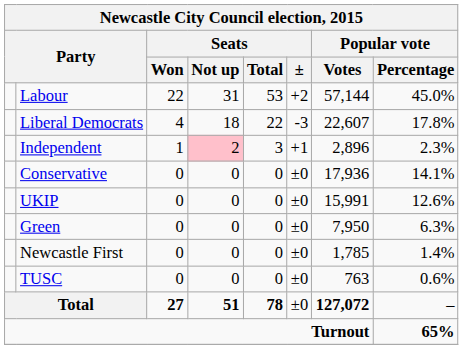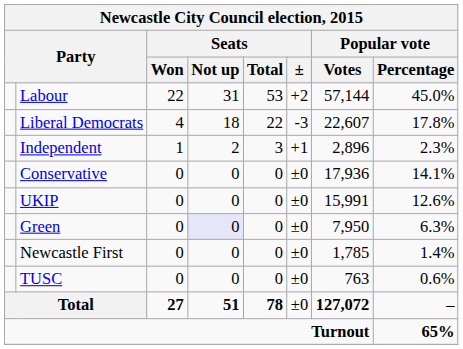(235, 148) pink background -> (235, 148) no background
(235, 226) no background -> (235, 226) lavender background
